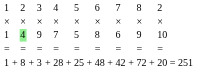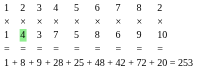(39, 35) 9 -> (39, 35) 3
(39, 63) 3 -> (39, 63) 9
(186, 63) 251 -> (186, 63) 253
